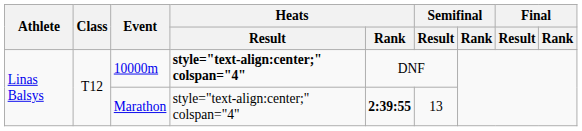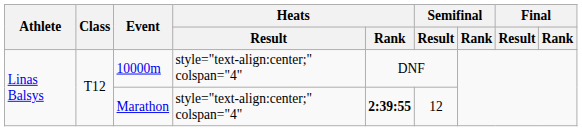(247, 68) bold -> (244, 68) normal
(436, 106) 13 -> (436, 106) 12
